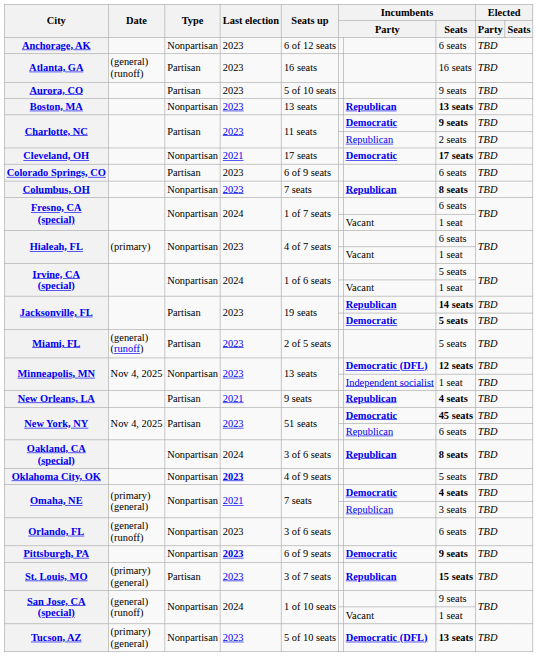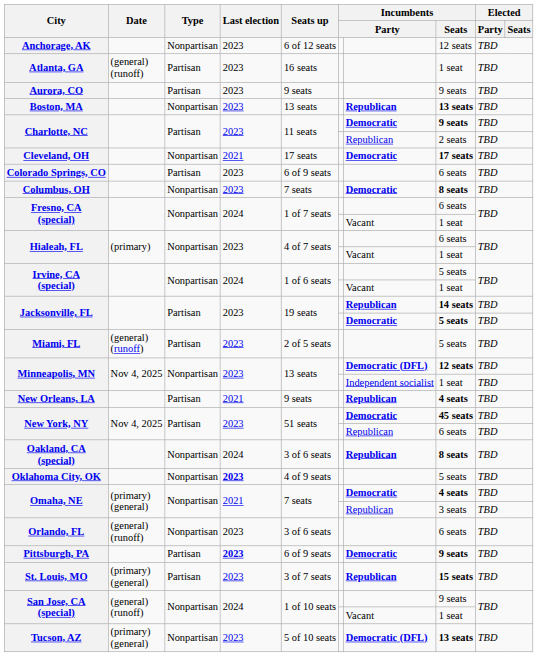(453, 45) 6 seats -> (455, 45) 12 seats
(455, 68) 16 seats -> (451, 68) 1 seat
(310, 90) 5 of 10 seats -> (298, 90) 9 seats
(371, 189) Republican -> (371, 189) Democratic
(193, 554) Nonpartisan -> (184, 554) Partisan
